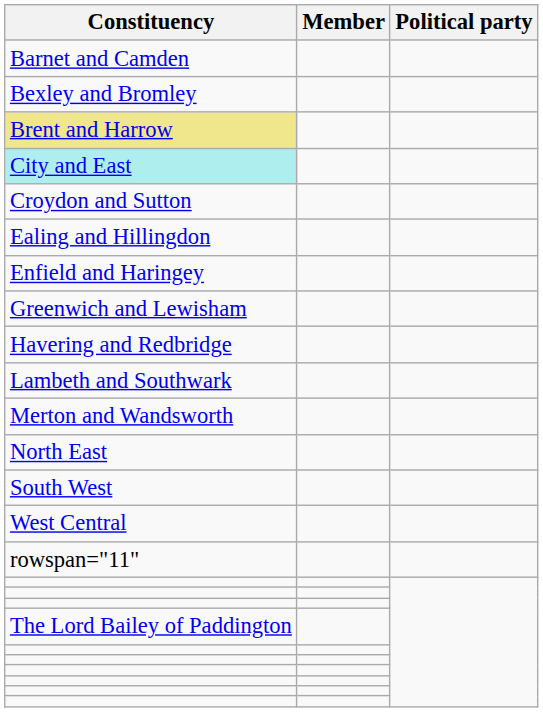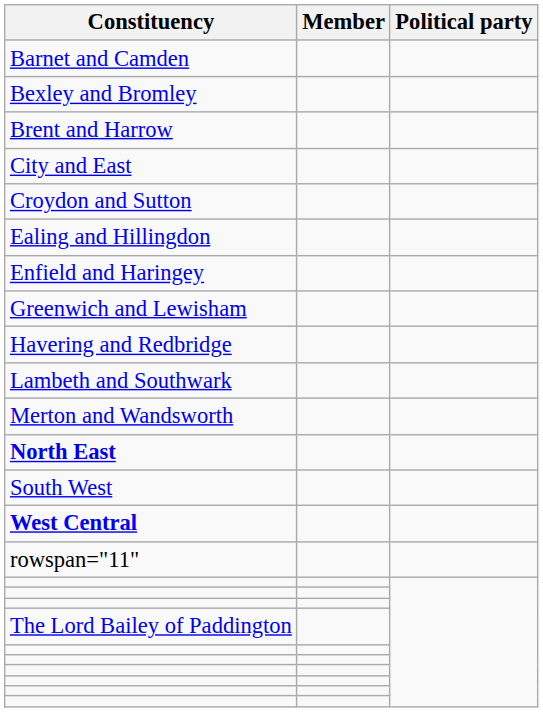(91, 129) khaki background -> (91, 129) no background
(71, 165) paleturquoise background -> (71, 165) no background
(58, 451) normal -> (63, 451) bold
(68, 523) normal -> (73, 523) bold
